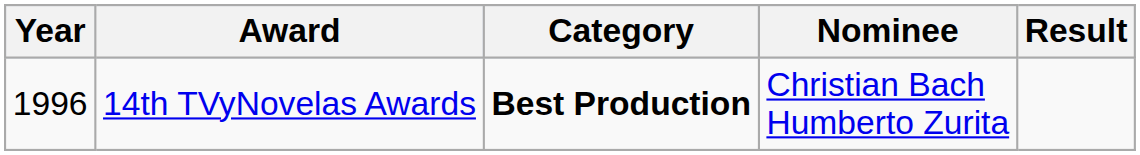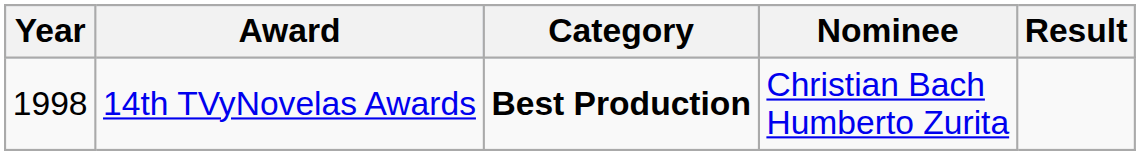(50, 103) 1996 -> (50, 103) 1998
